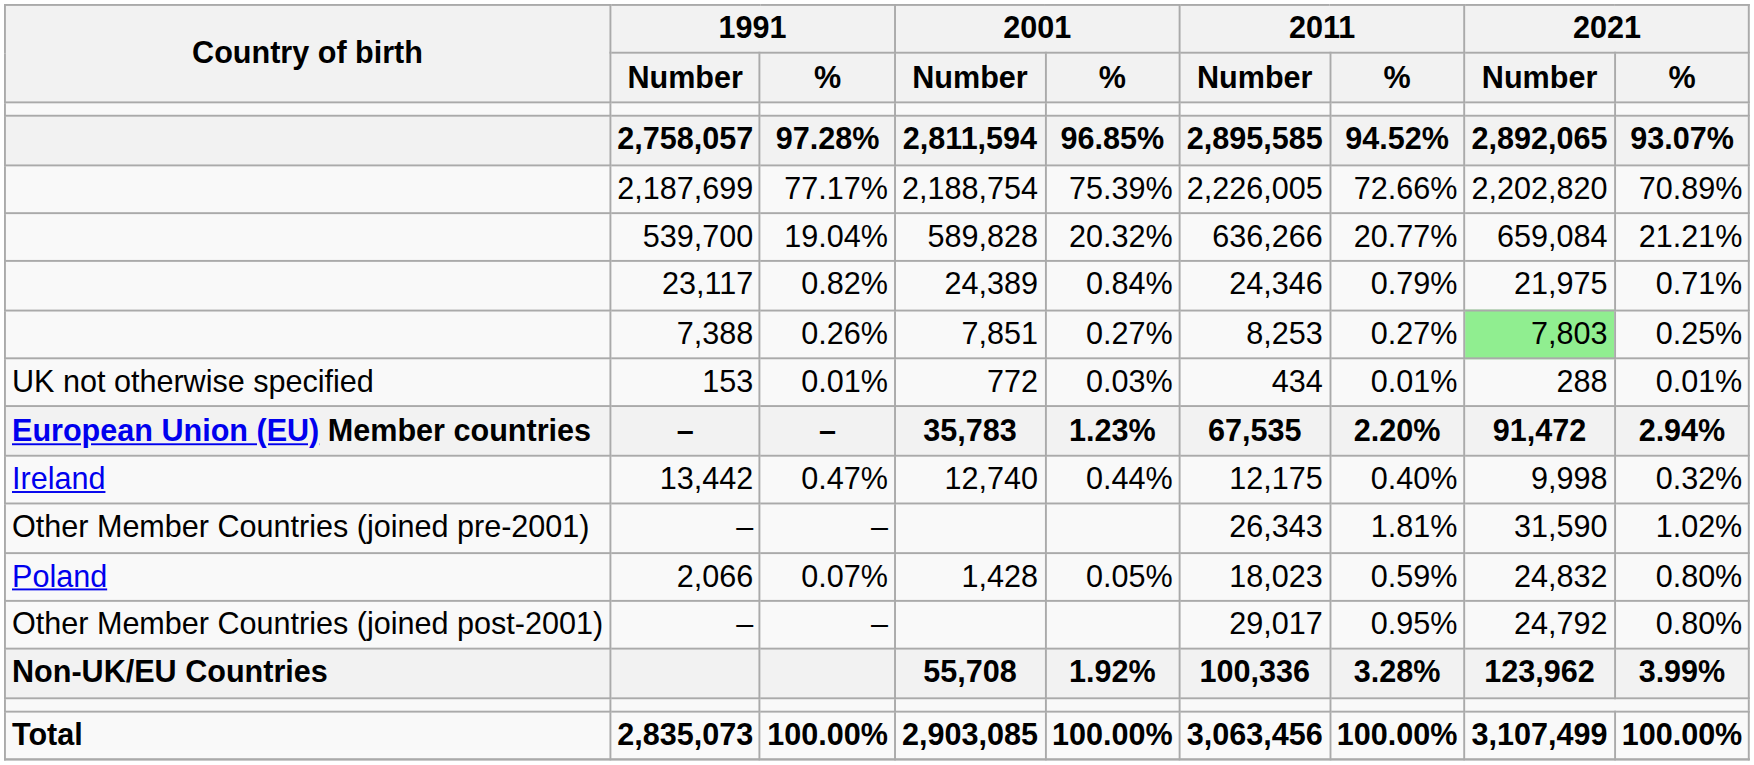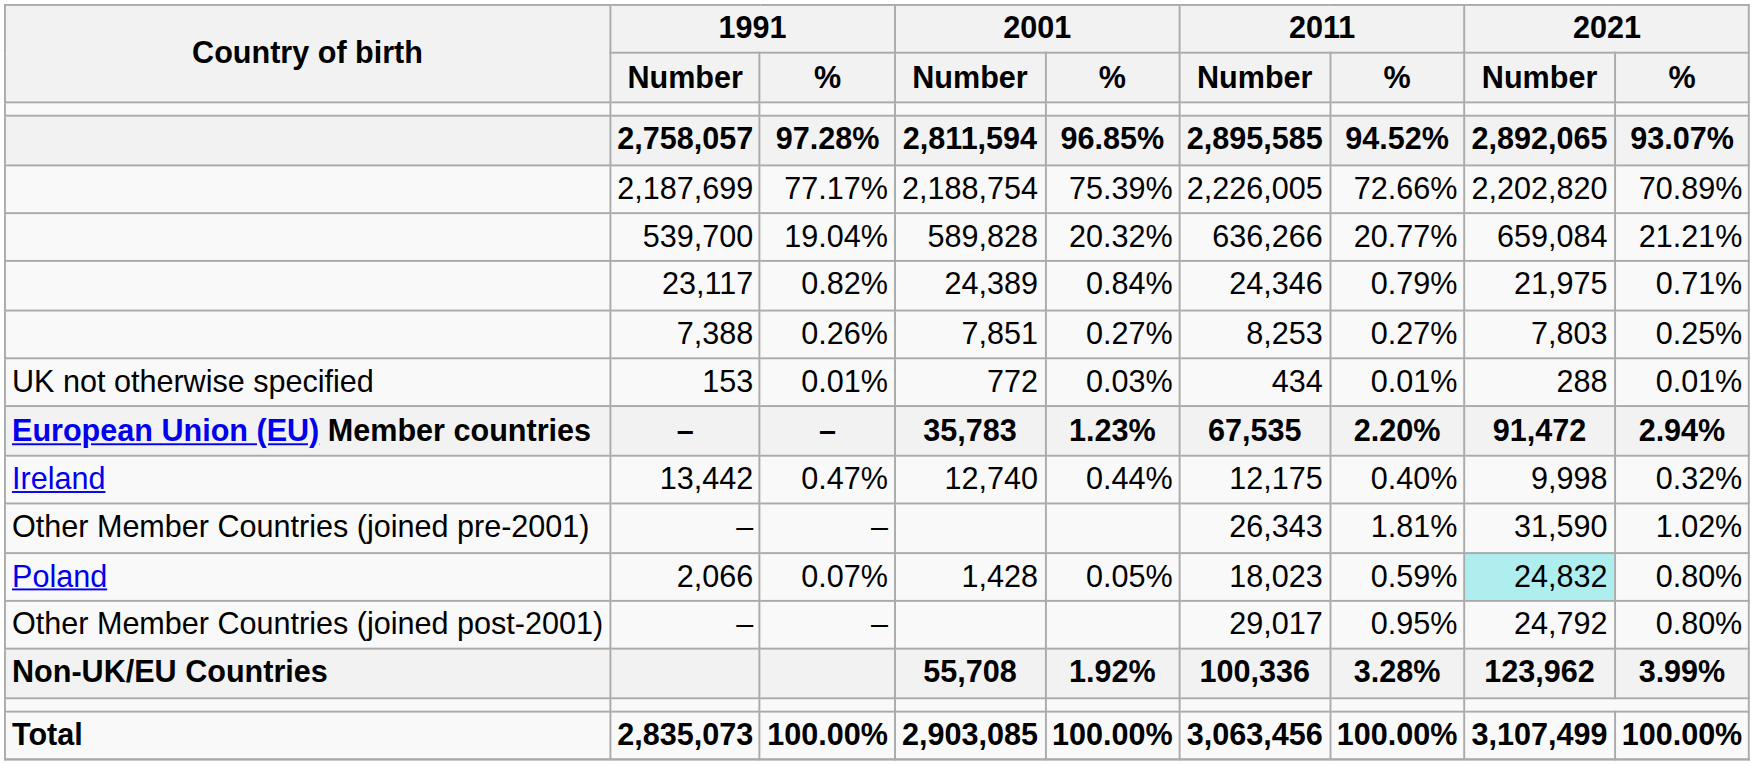(1569, 333) lightgreen background -> (1569, 333) no background
(1561, 575) no background -> (1561, 575) paleturquoise background
